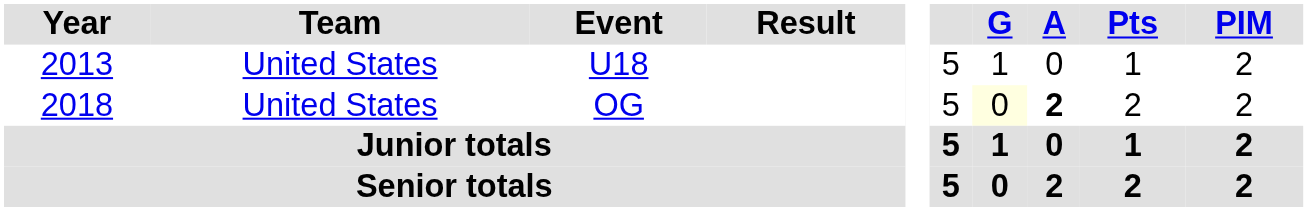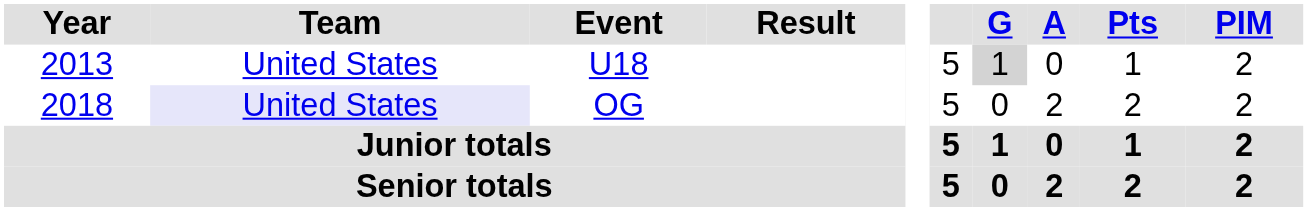(1000, 64) no background -> (1000, 64) lightgrey background
(340, 104) no background -> (340, 104) lavender background
(1000, 104) lightyellow background -> (1000, 104) no background
(1054, 104) bold -> (1054, 104) normal
